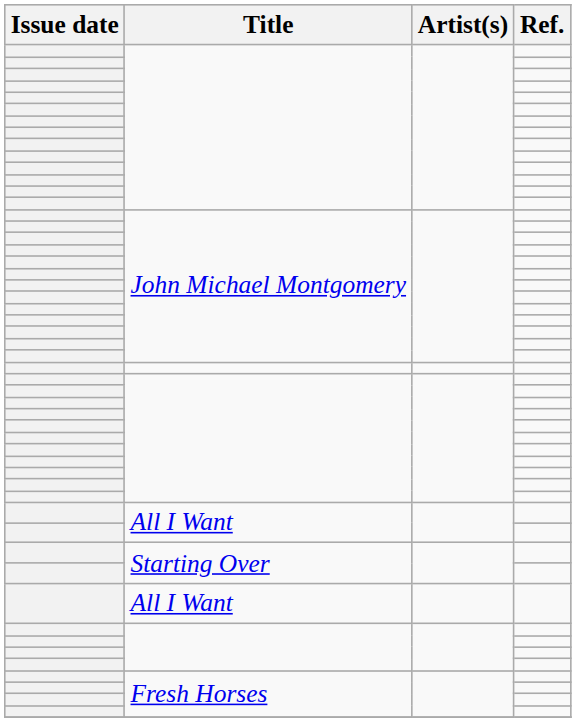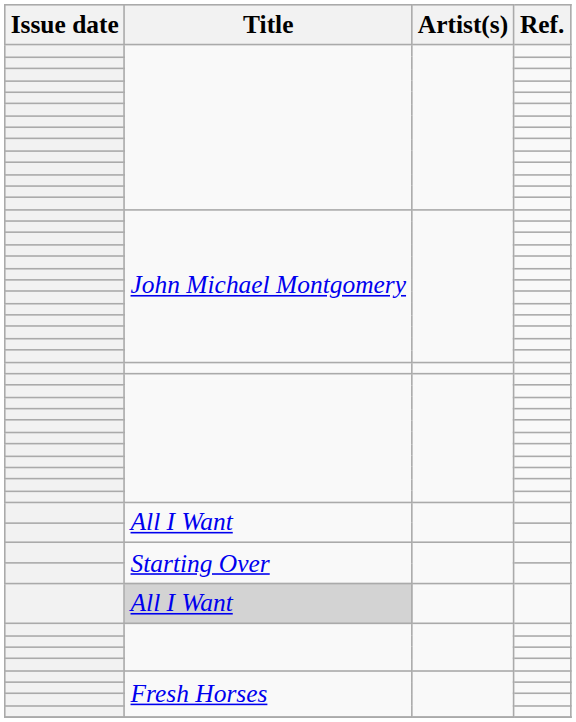(182, 603) no background -> (182, 603) lightgrey background
